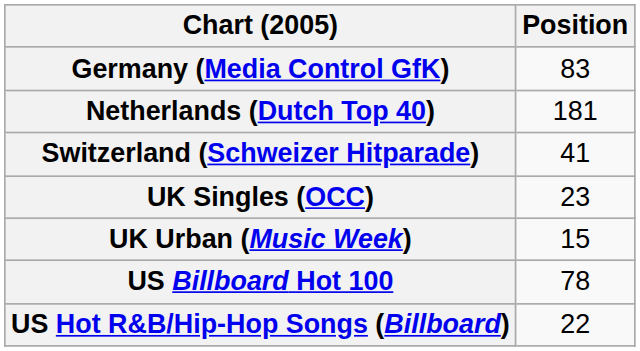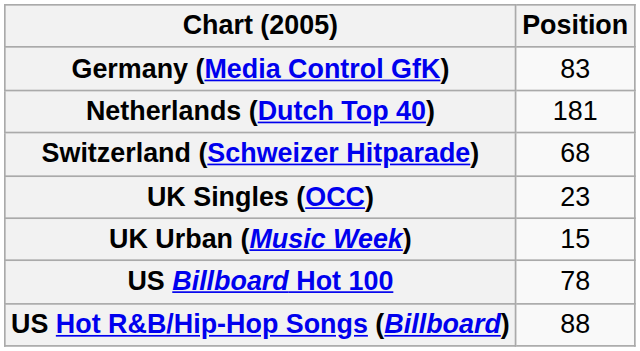(575, 153) 41 -> (575, 153) 68
(575, 324) 22 -> (575, 324) 88
